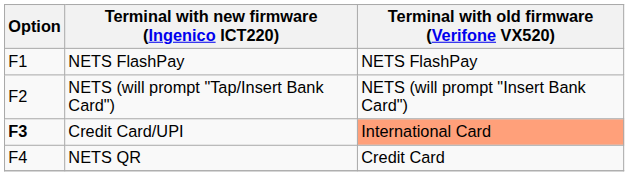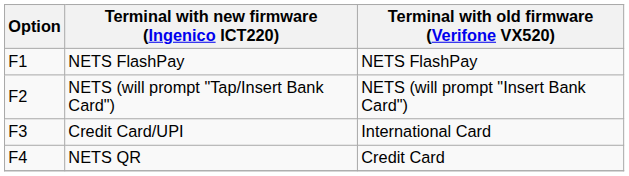(18, 131) bold -> (18, 131) normal
(426, 131) lightsalmon background -> (426, 131) no background
